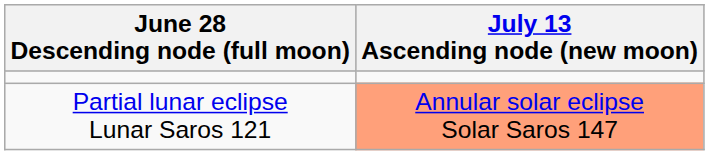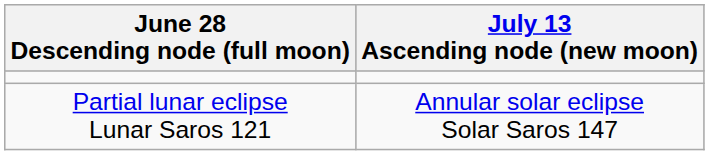(530, 116) lightsalmon background -> (530, 116) no background
